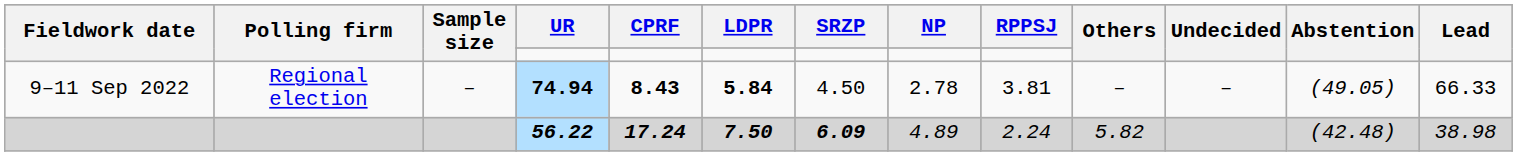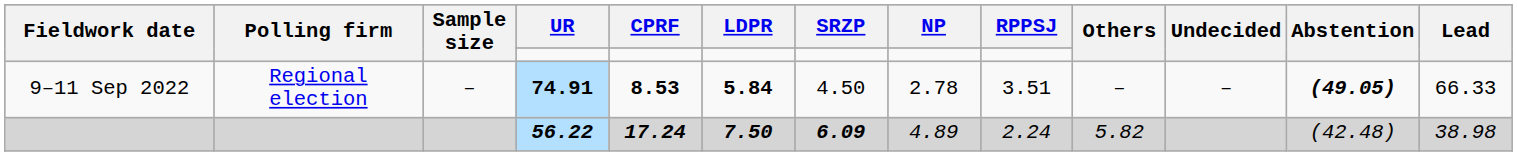(562, 90) 74.94 -> (562, 90) 74.91
(655, 90) 8.43 -> (655, 90) 8.53
(1026, 90) 3.81 -> (1026, 90) 3.51
(1353, 90) normal -> (1353, 90) bold
